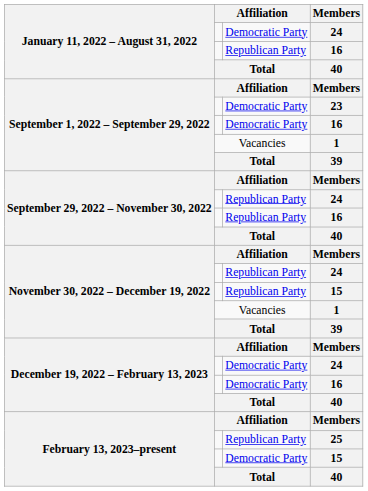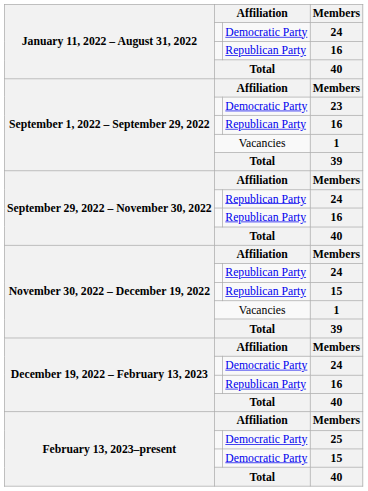(266, 124) Democratic Party -> (266, 124) Republican Party
(266, 384) Democratic Party -> (266, 384) Republican Party
(266, 439) Republican Party -> (266, 439) Democratic Party
